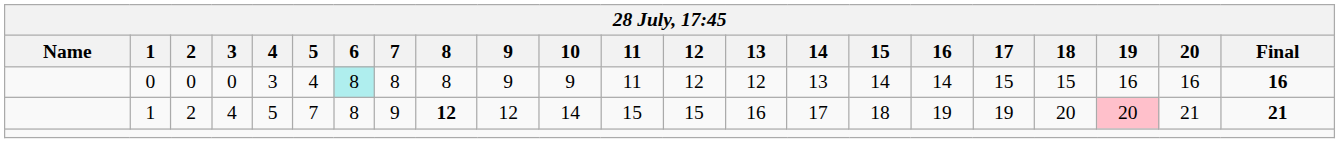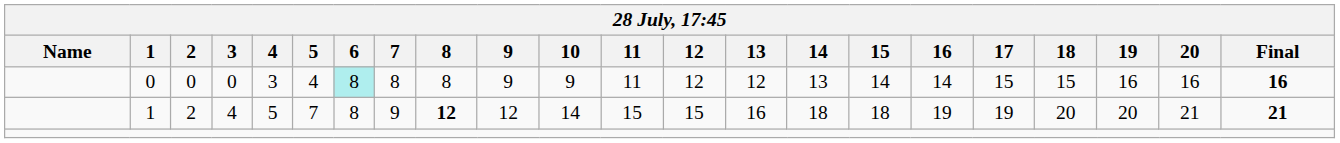(818, 112) 17 -> (818, 112) 18
(1128, 112) pink background -> (1128, 112) no background
